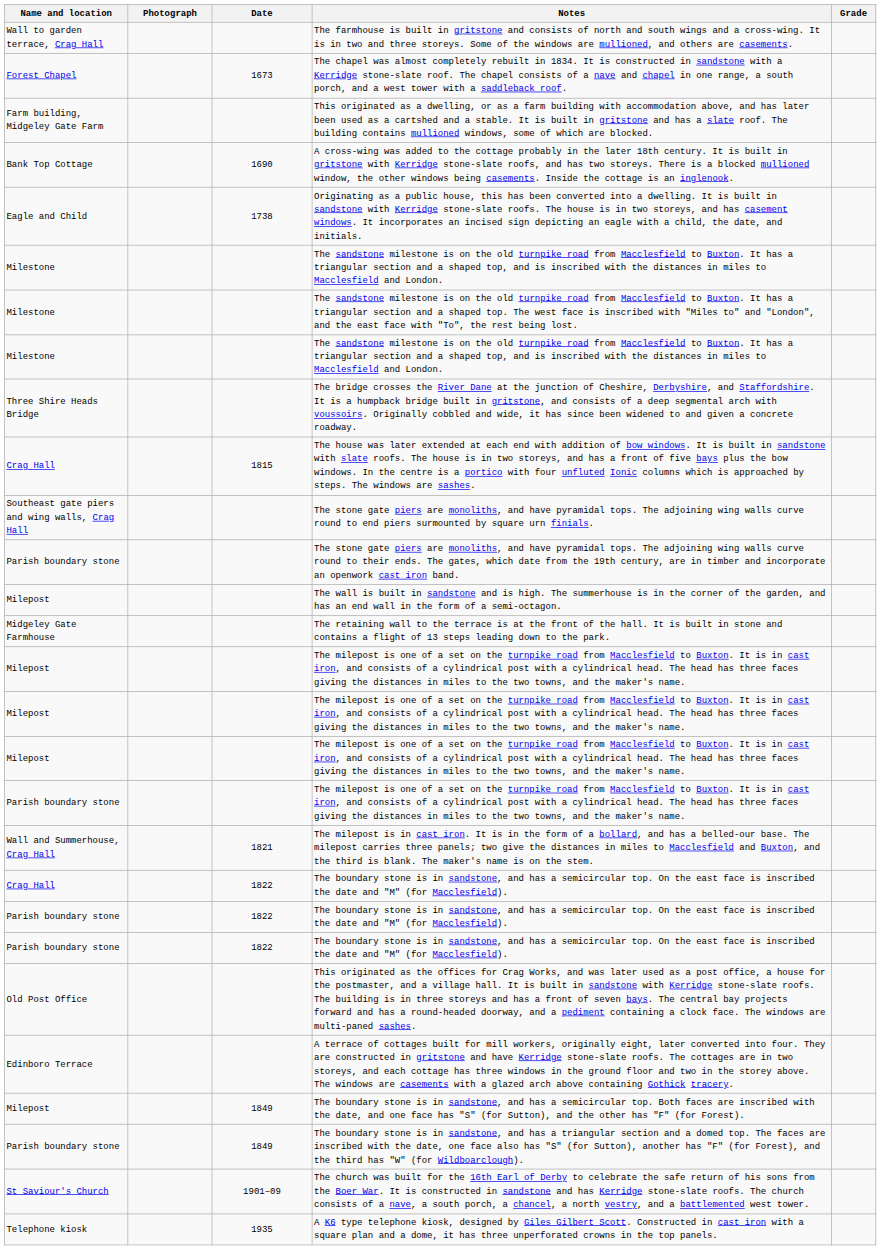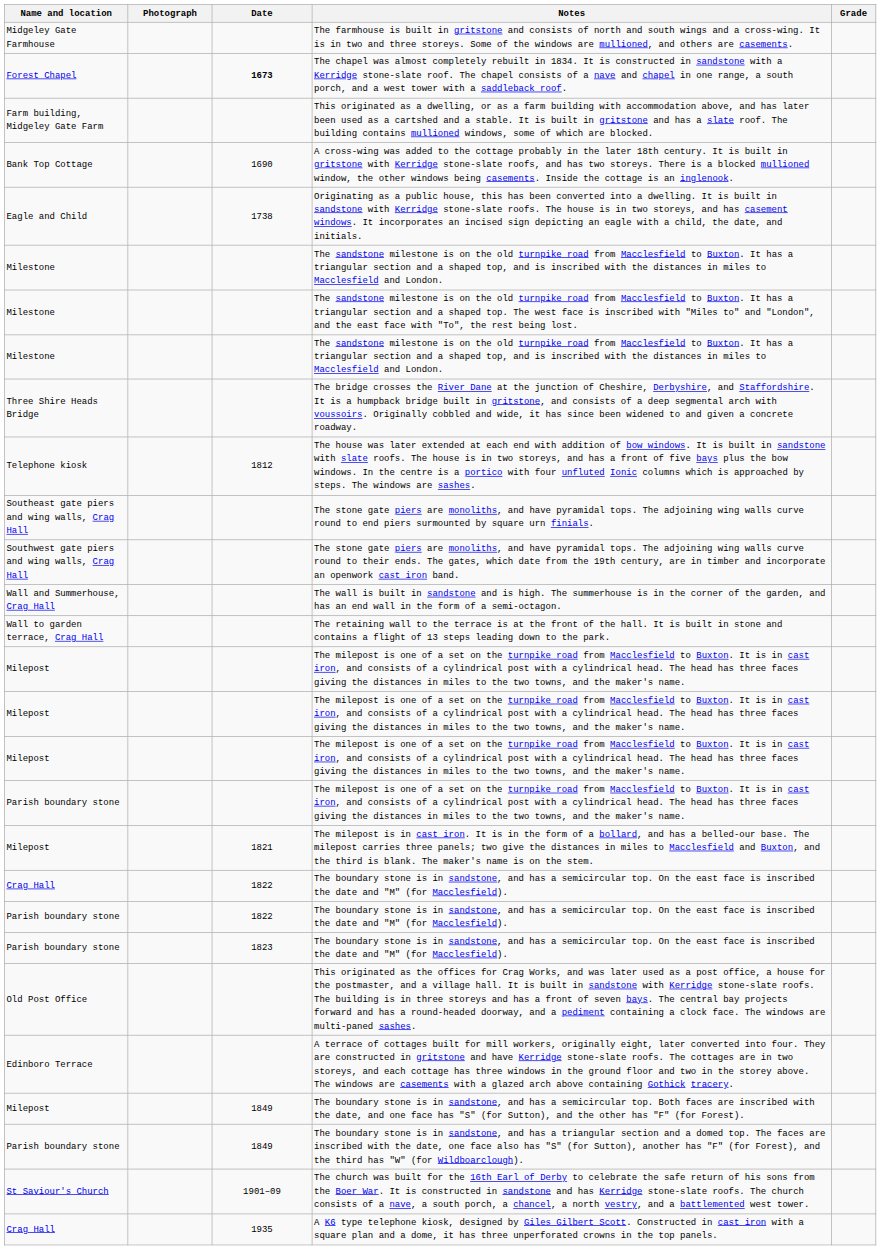(55, 37) Wall to garden terrace, Crag Hall -> (41, 37) Midgeley Gate Farmhouse
(262, 75) normal -> (262, 75) bold
(31, 466) Crag Hall -> (47, 466) Telephone kiosk
(262, 466) 1815 -> (262, 466) 1812
(63, 562) Parish boundary stone -> (60, 562) Southwest gate piers and wing walls, Crag Hall
(28, 600) Milepost -> (63, 600) Wall and Summerhouse, Crag Hall
(41, 631) Midgeley Gate Farmhouse -> (55, 631) Wall to garden terrace, Crag Hall
(63, 848) Wall and Summerhouse, Crag Hall -> (28, 848) Milepost
(262, 948) 1822 -> (262, 948) 1823
(47, 1229) Telephone kiosk -> (31, 1229) Crag Hall
